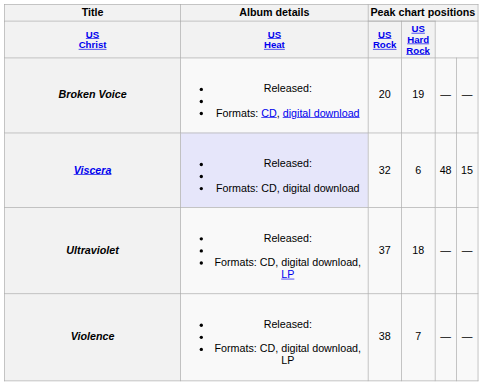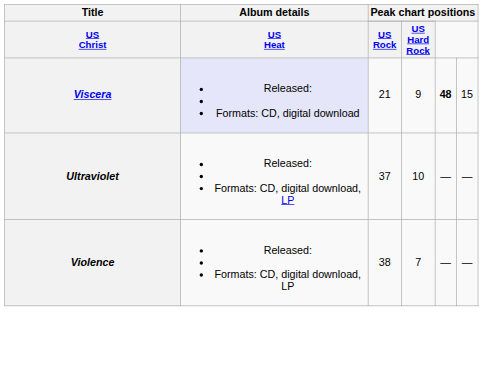- row: (93, 95)
(385, 170) 32 -> (385, 95) 21
(418, 170) 6 -> (418, 95) 9
(446, 170) normal -> (446, 95) bold
(418, 250) 18 -> (418, 176) 10
